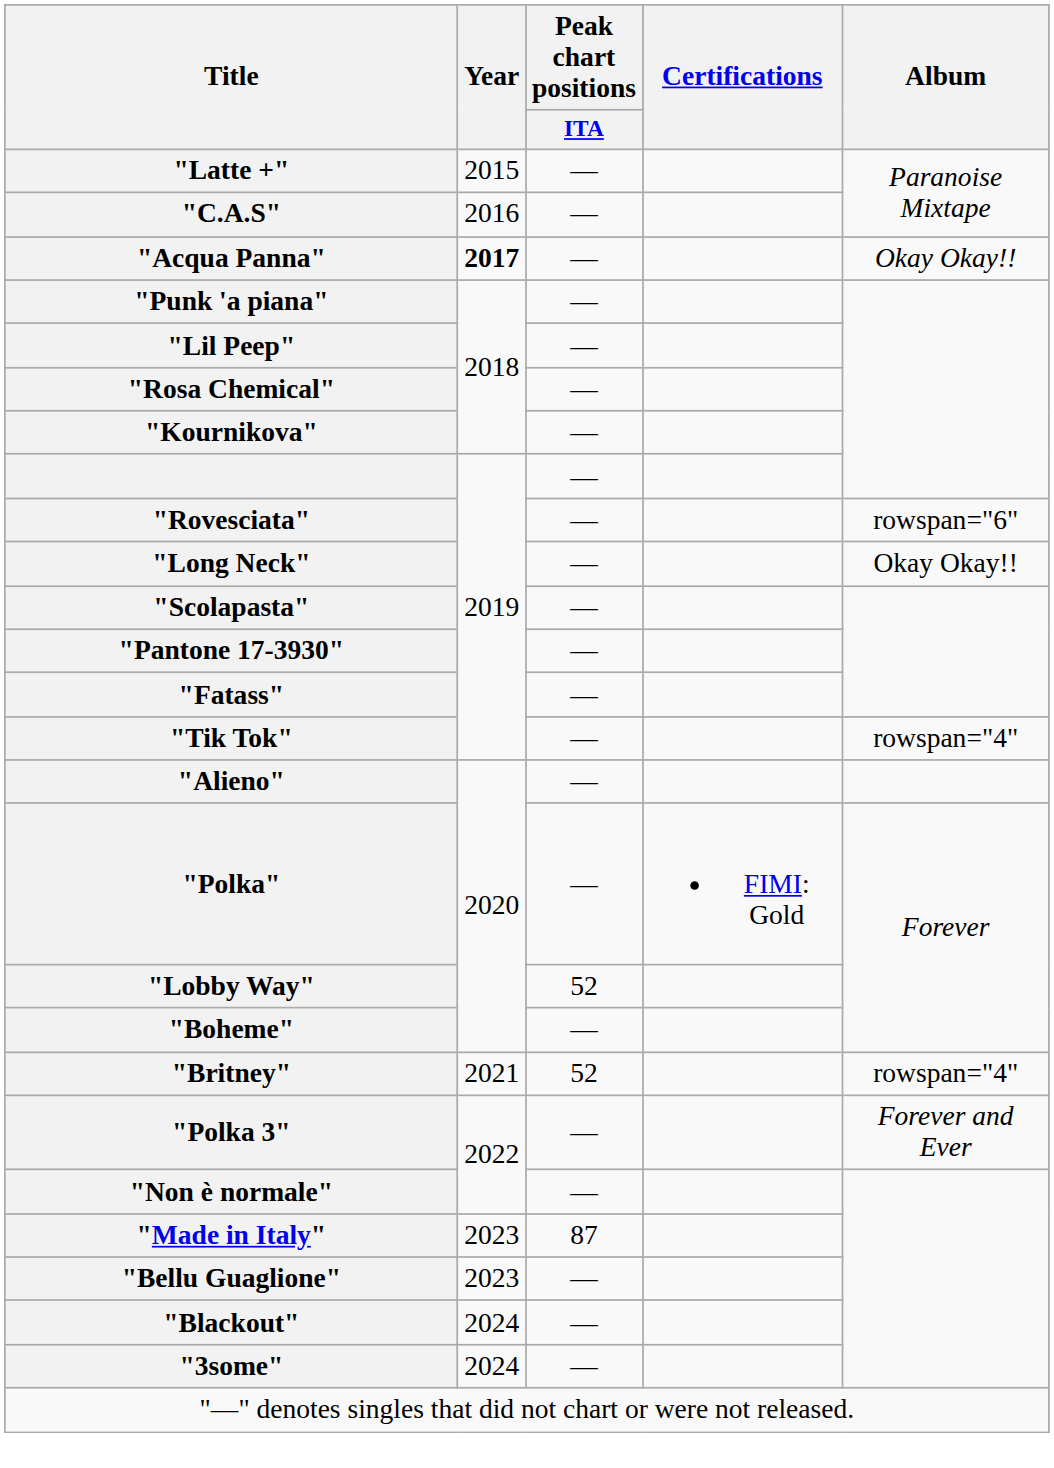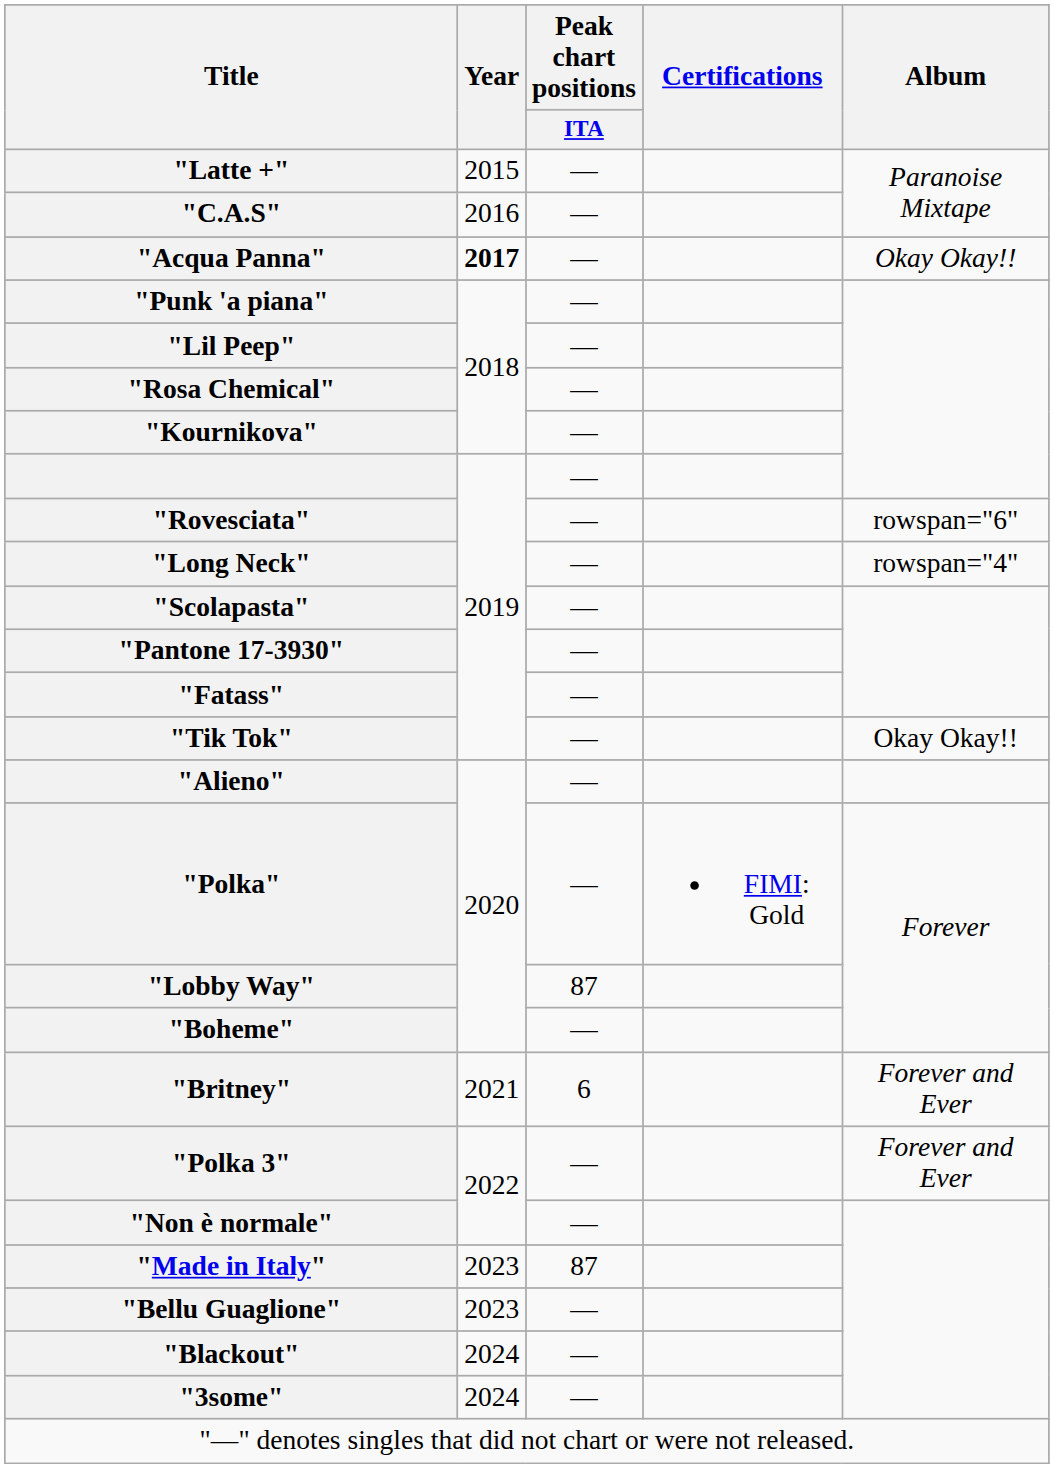(946, 563) Okay Okay!! -> (946, 563) rowspan="4"
(946, 737) rowspan="4" -> (946, 737) Okay Okay!!
(584, 985) 52 -> (584, 985) 87
(584, 1073) 52 -> (584, 1088) 6
(946, 1073) rowspan="4" -> (946, 1088) Forever and Ever
